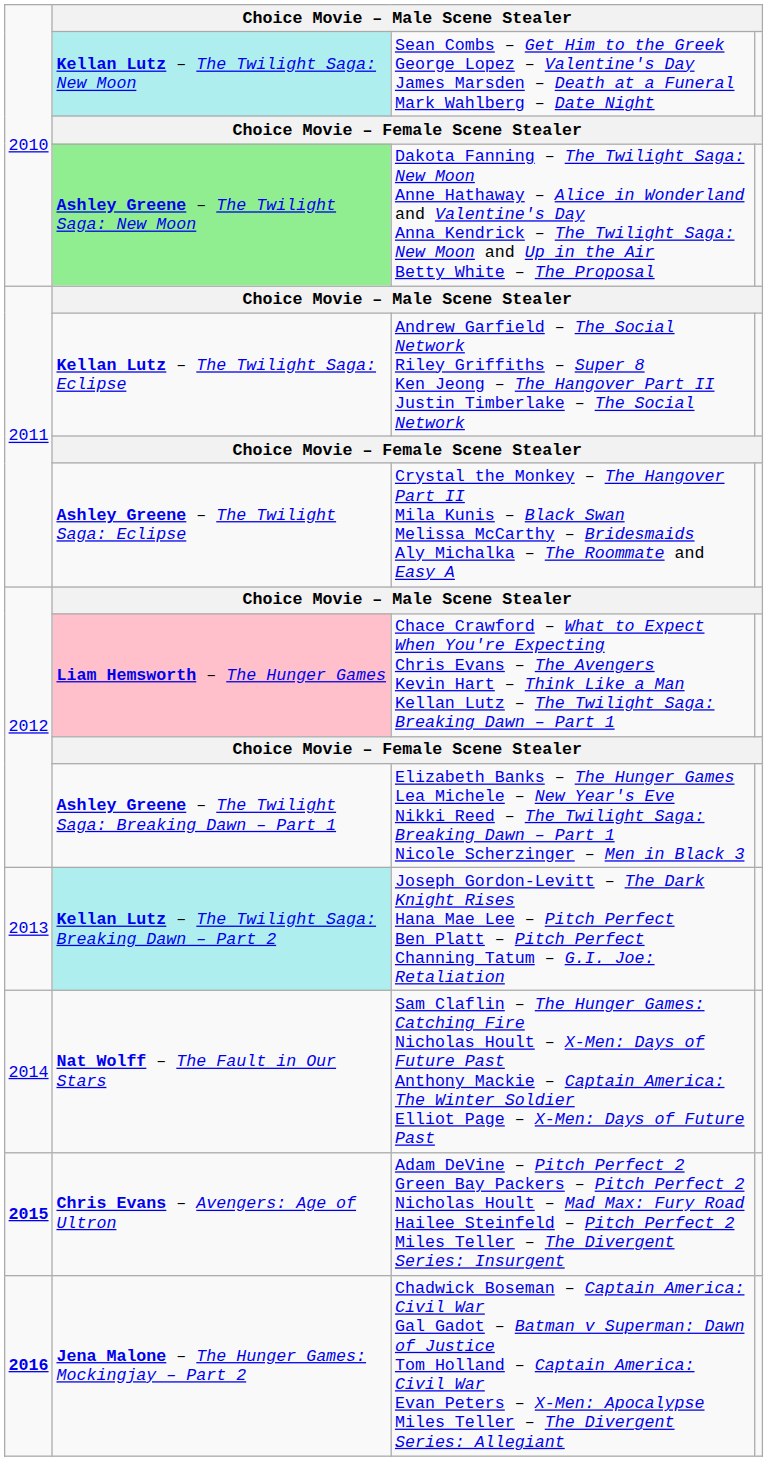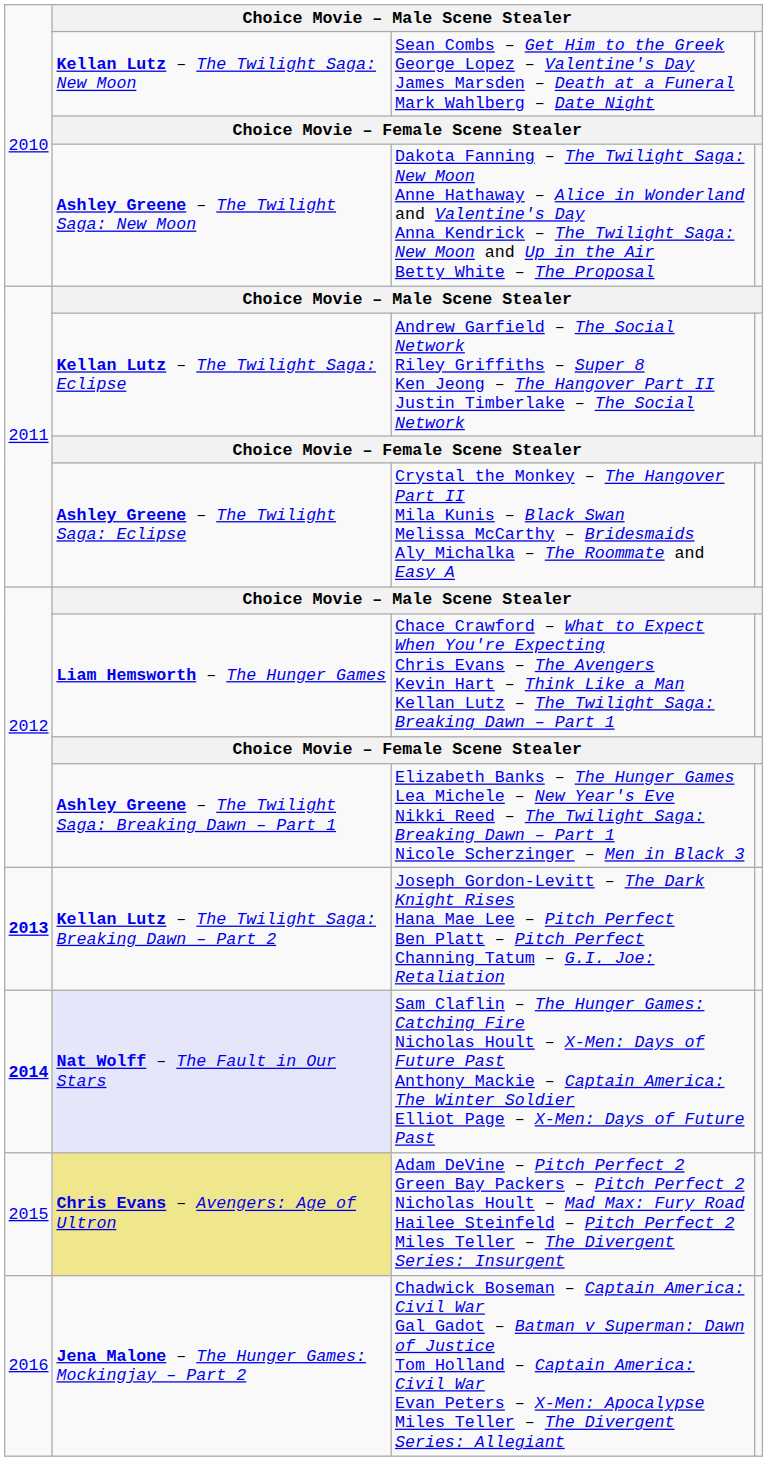(216, 74) paleturquoise background -> (216, 74) no background
(196, 215) lightgreen background -> (196, 215) no background
(221, 675) pink background -> (221, 675) no background
(29, 929) normal -> (29, 929) bold
(216, 929) paleturquoise background -> (216, 929) no background
(29, 1072) normal -> (29, 1072) bold
(196, 1072) no background -> (196, 1072) lavender background
(29, 1214) bold -> (29, 1214) normal
(206, 1214) no background -> (206, 1214) khaki background
(29, 1366) bold -> (29, 1366) normal
